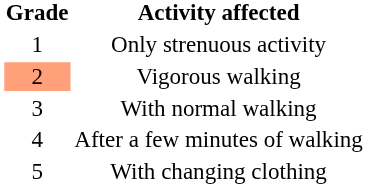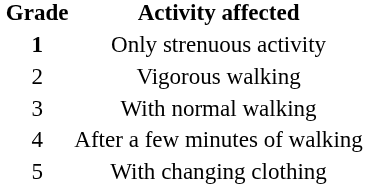(37, 44) normal -> (37, 44) bold
(37, 76) lightsalmon background -> (37, 76) no background
